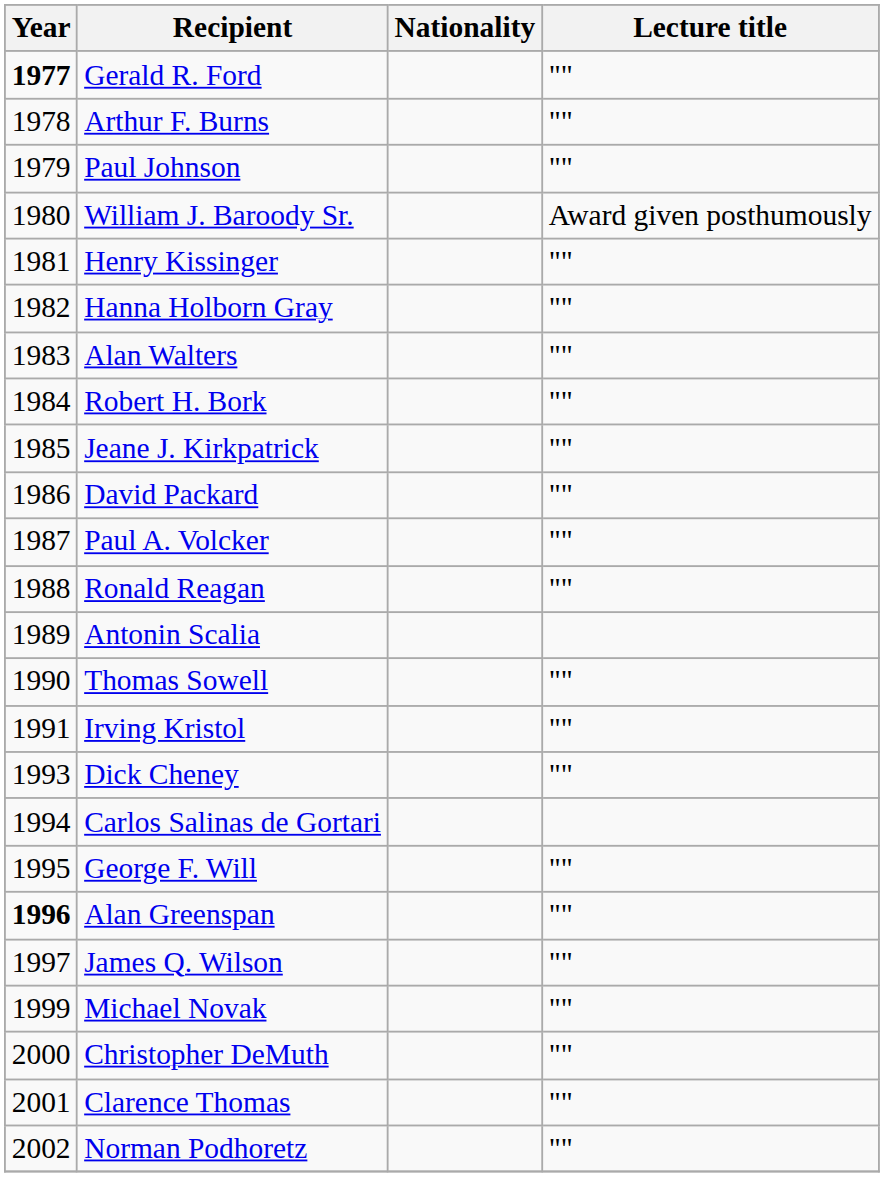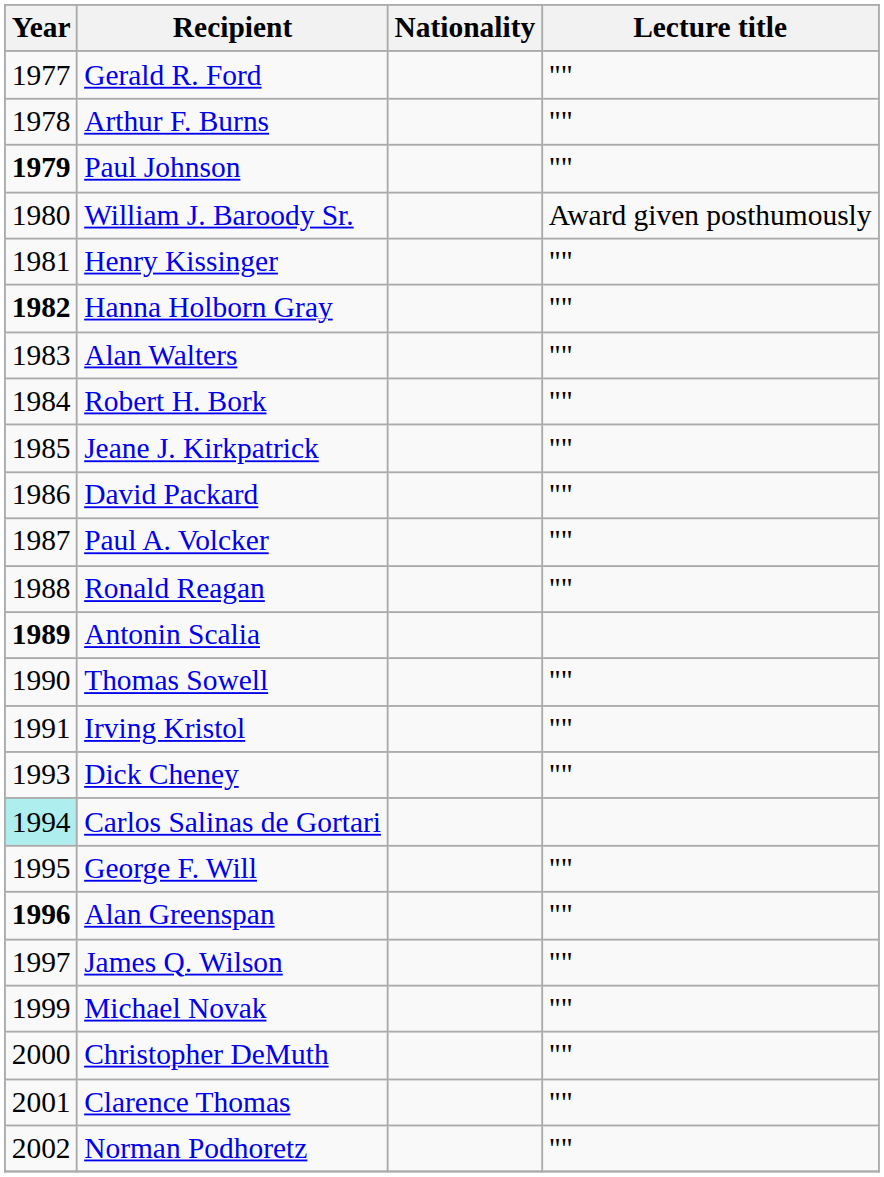(41, 74) bold -> (41, 74) normal
(41, 167) normal -> (41, 167) bold
(41, 307) normal -> (41, 307) bold
(41, 634) normal -> (41, 634) bold
(41, 821) no background -> (41, 821) paleturquoise background
